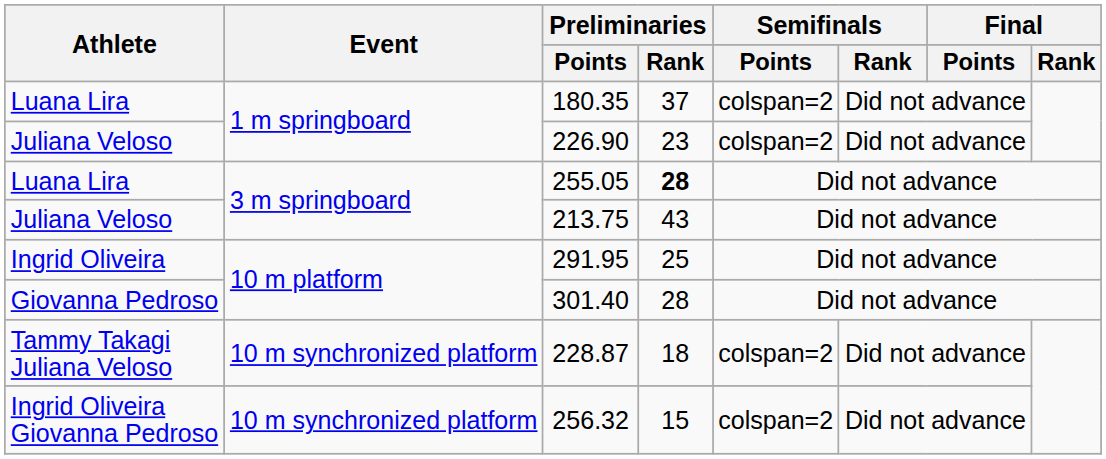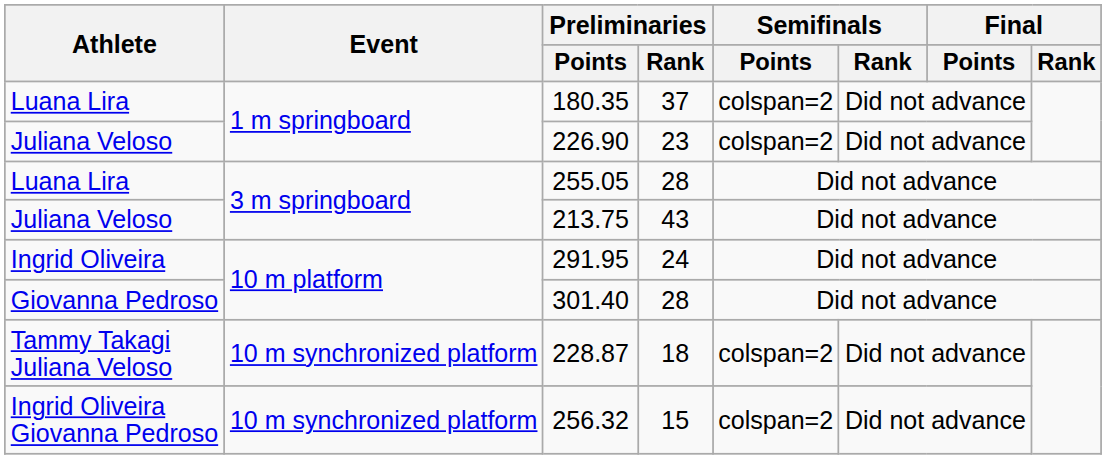(675, 181) bold -> (675, 181) normal
(675, 260) 25 -> (675, 260) 24
